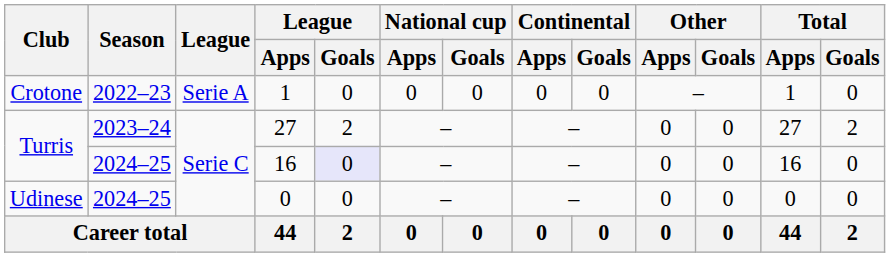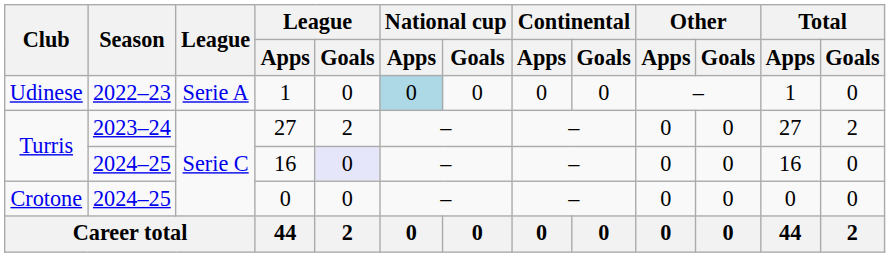(46, 92) Crotone -> (46, 92) Udinese
(411, 92) no background -> (411, 92) lightblue background
(46, 198) Udinese -> (46, 198) Crotone
